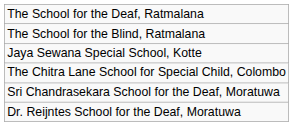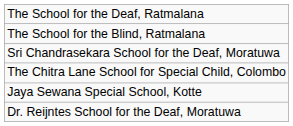(104, 53) Jaya Sewana Special School, Kotte -> (143, 53) Sri Chandrasekara School for the Deaf, Moratuwa
(143, 92) Sri Chandrasekara School for the Deaf, Moratuwa -> (104, 92) Jaya Sewana Special School, Kotte
